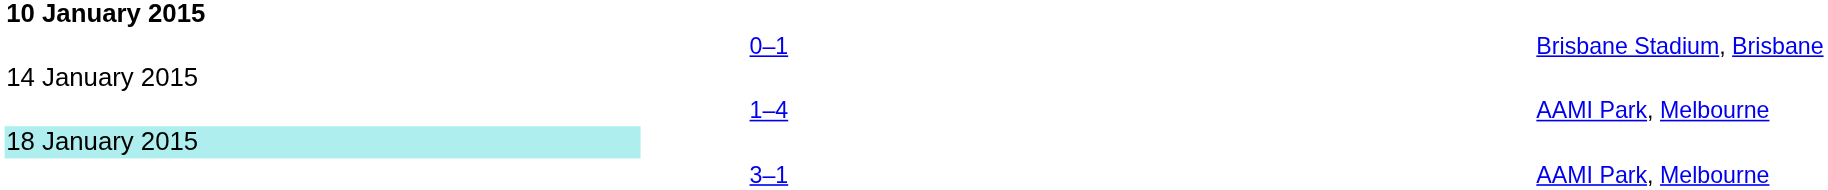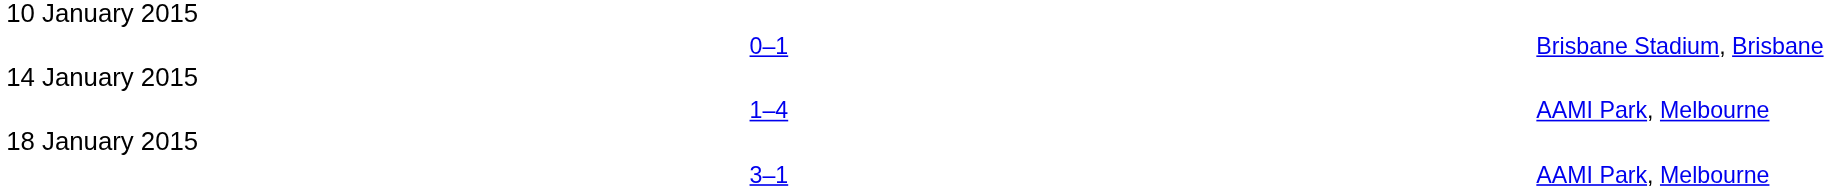(106, 13) bold -> (102, 13) normal
(102, 142) paleturquoise background -> (102, 142) no background
